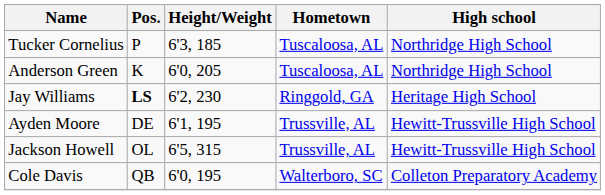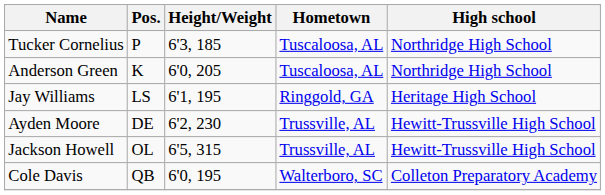(142, 96) bold -> (141, 96) normal
(195, 96) 6'2, 230 -> (195, 96) 6'1, 195
(195, 123) 6'1, 195 -> (195, 123) 6'2, 230
